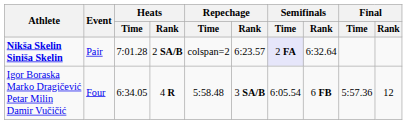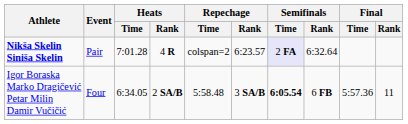(167, 52) 2 SA/B -> (167, 52) 4 R
(167, 93) 4 R -> (167, 93) 2 SA/B
(285, 93) normal -> (286, 93) bold
(388, 93) 12 -> (389, 93) 11
